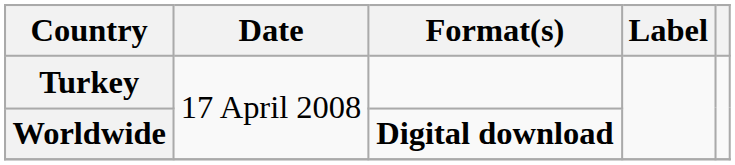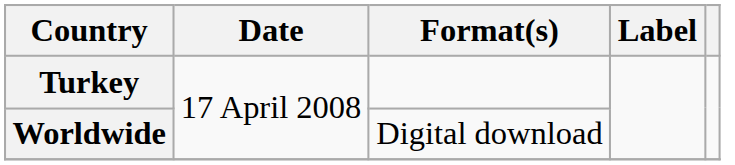(495, 133) bold -> (490, 133) normal
